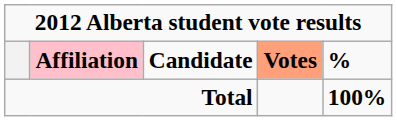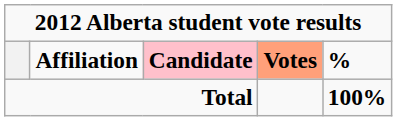(87, 60) pink background -> (87, 60) no background
(201, 60) no background -> (201, 60) pink background
